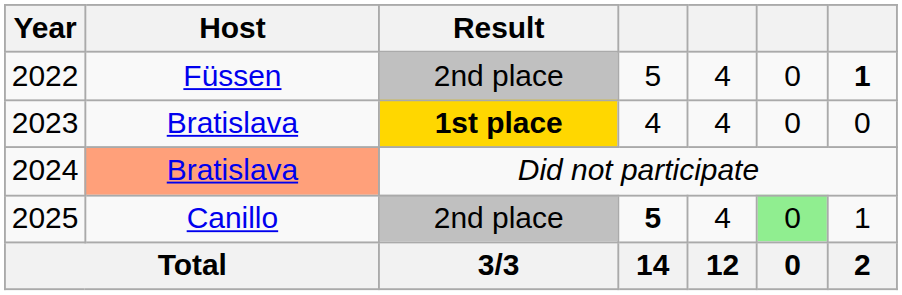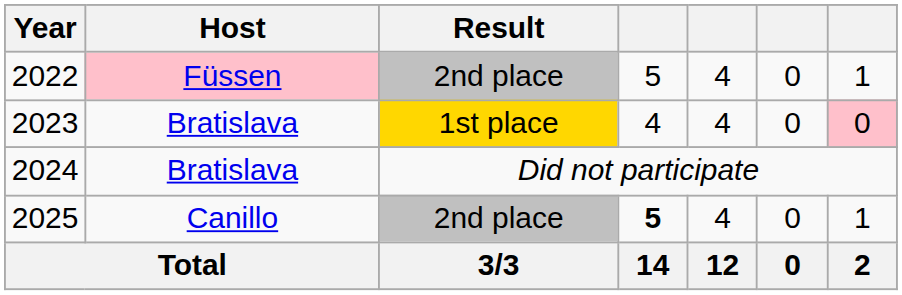(232, 75) no background -> (232, 75) pink background
(862, 75) bold -> (862, 75) normal
(499, 123) bold -> (499, 123) normal
(862, 123) no background -> (862, 123) pink background
(232, 170) lightsalmon background -> (232, 170) no background
(792, 218) lightgreen background -> (792, 218) no background
